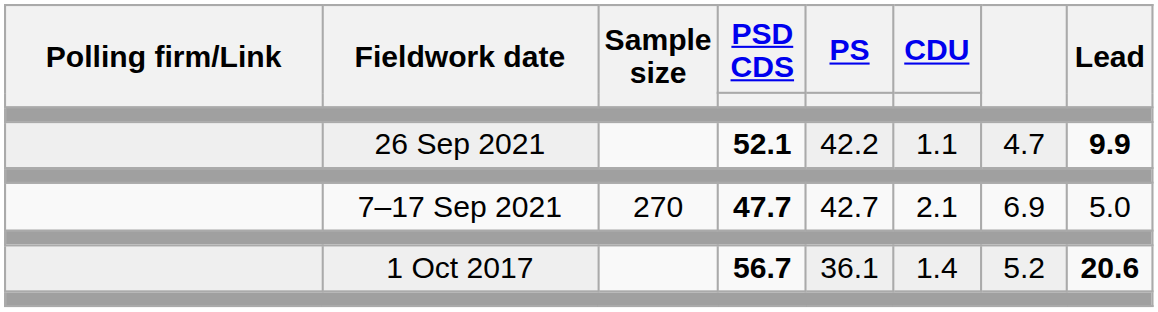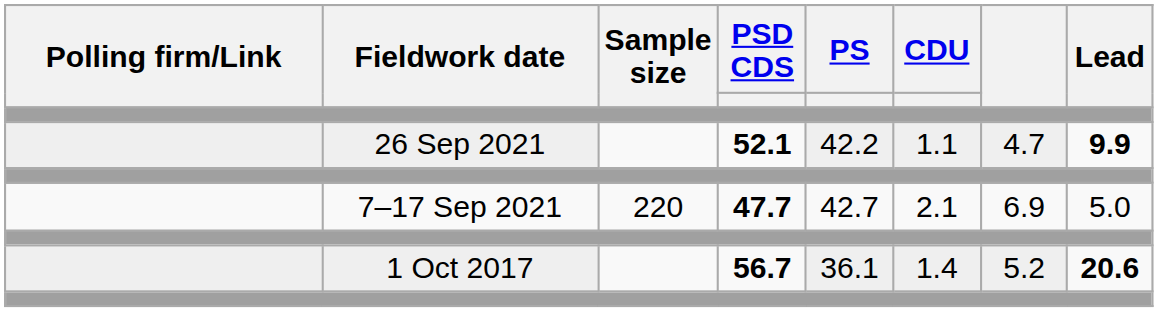(658, 207) 270 -> (658, 207) 220
